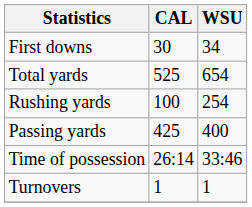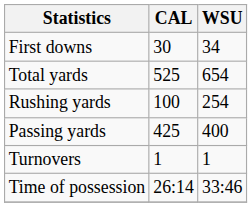rows swapped: (45, 187) <-> (77, 159)
